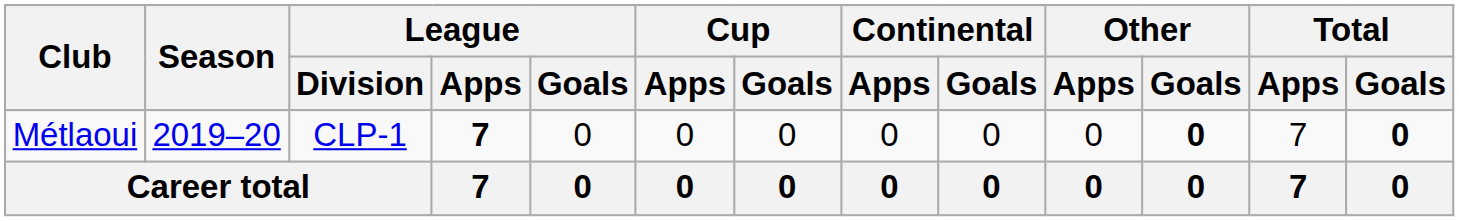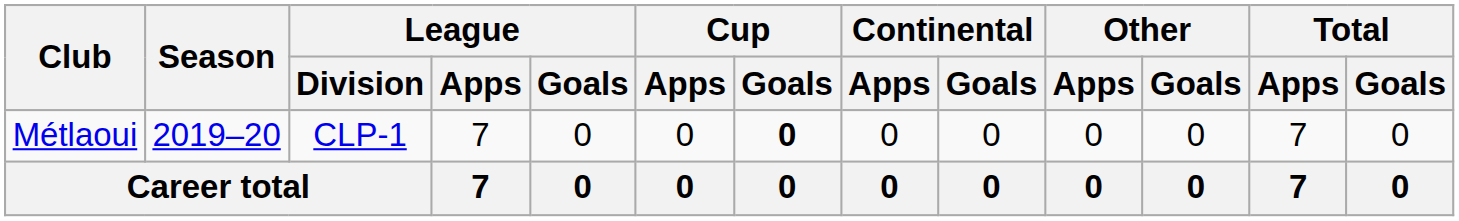(481, 135) bold -> (481, 135) normal
(787, 135) normal -> (787, 135) bold
(1196, 135) bold -> (1196, 135) normal
(1400, 135) bold -> (1400, 135) normal
